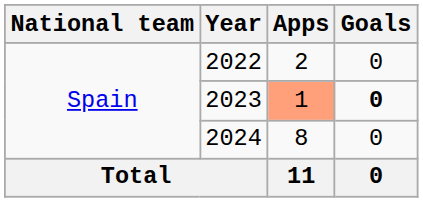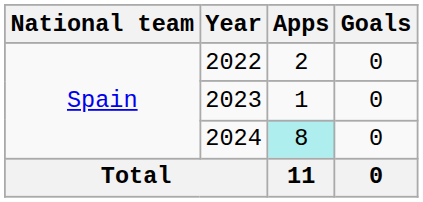(301, 101) lightsalmon background -> (301, 101) no background
(376, 101) bold -> (376, 101) normal
(301, 139) no background -> (301, 139) paleturquoise background
